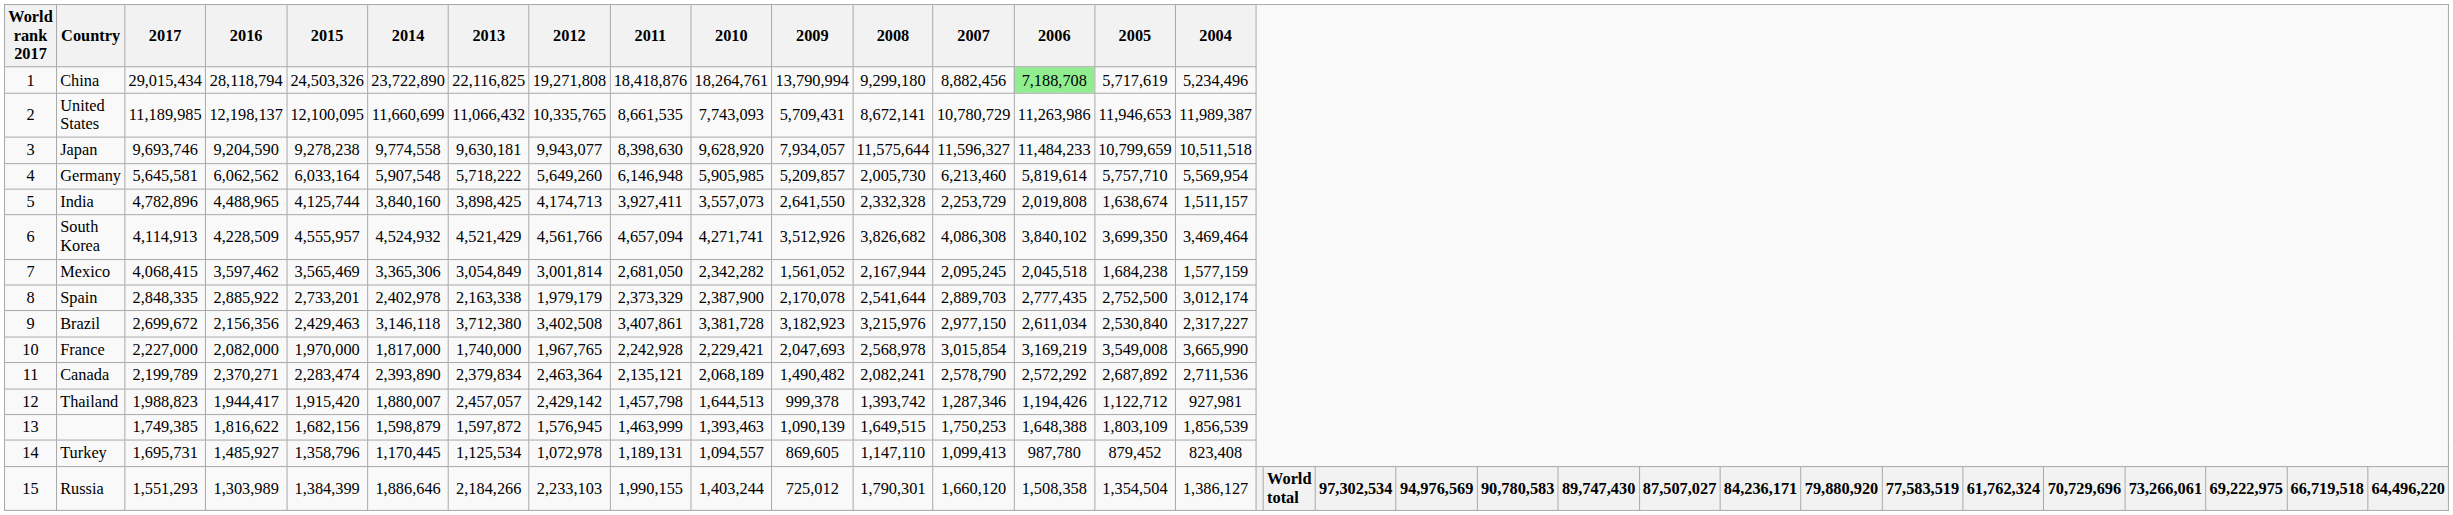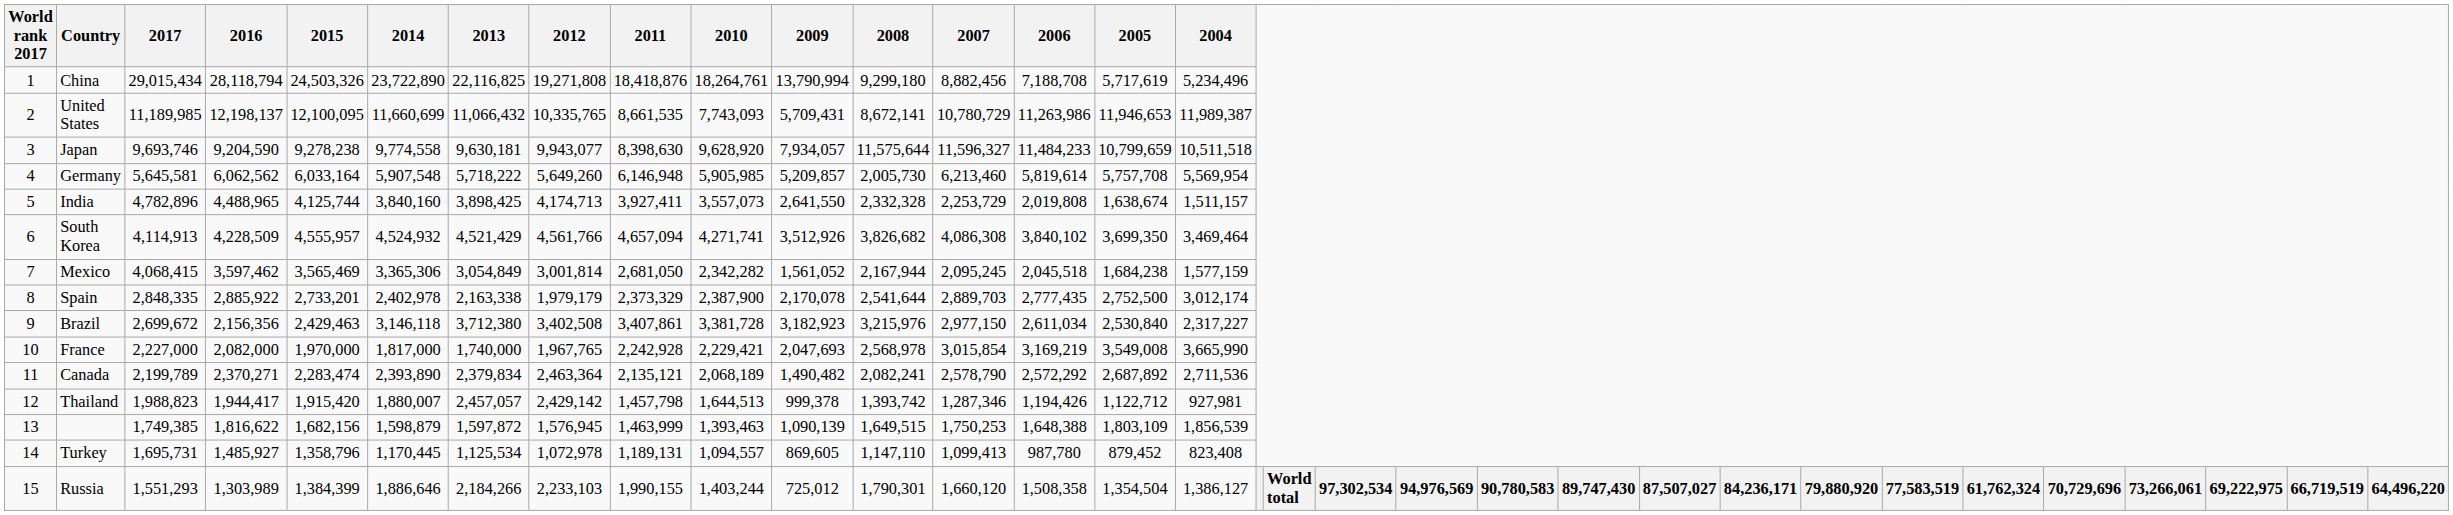(1054, 80) lightgreen background -> (1054, 80) no background
(1135, 176) 5,757,710 -> (1135, 176) 5,757,708
(2327, 488) 66,719,518 -> (2327, 488) 66,719,519
